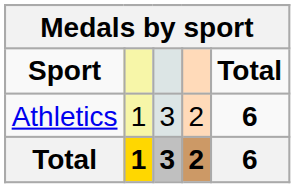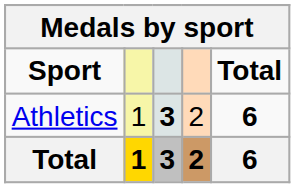(167, 115) normal -> (167, 115) bold
